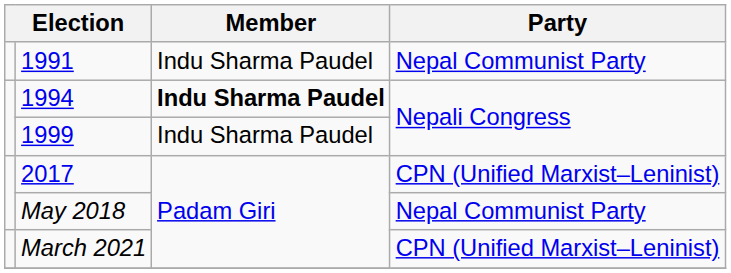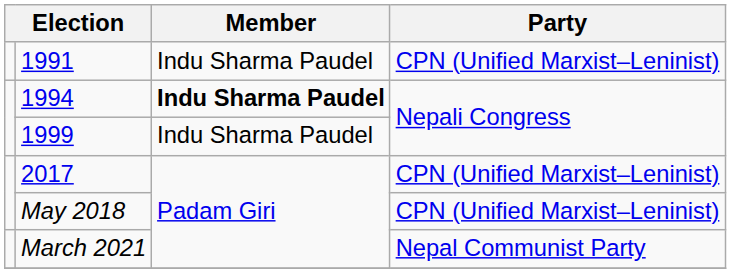(521, 60) Nepal Communist Party -> (558, 60) CPN (Unified Marxist–Leninist)
(521, 211) Nepal Communist Party -> (558, 211) CPN (Unified Marxist–Leninist)
(558, 248) CPN (Unified Marxist–Leninist) -> (521, 248) Nepal Communist Party
